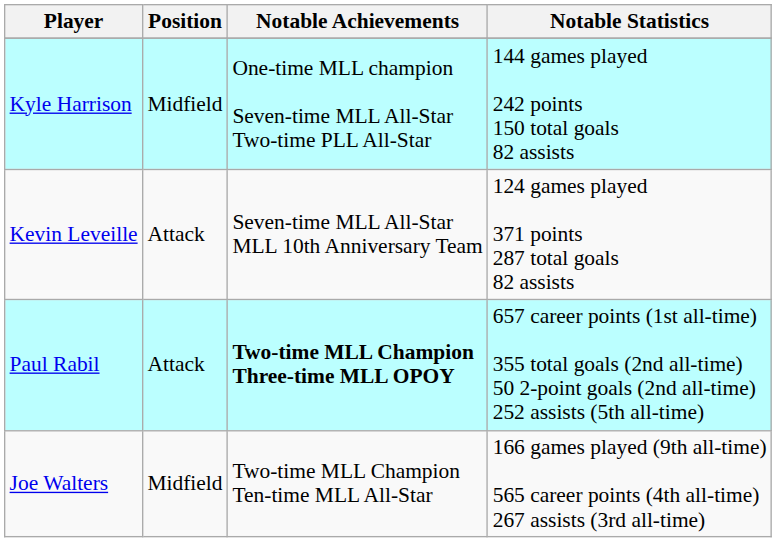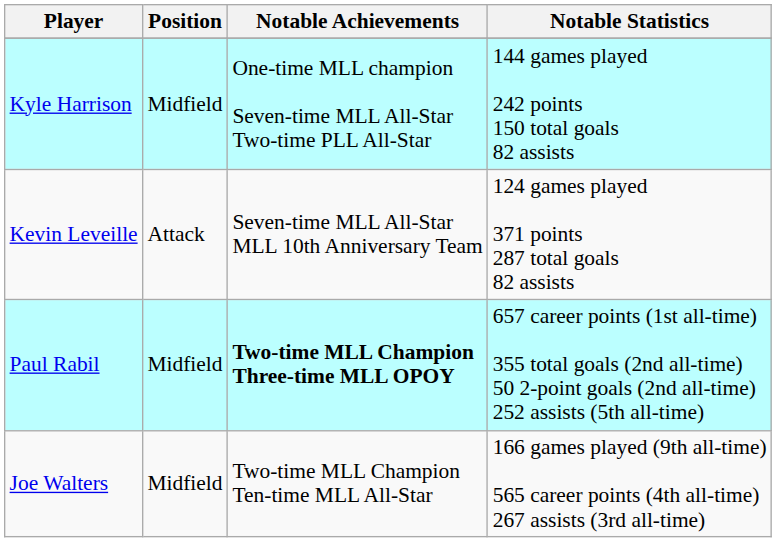(176, 364) Attack -> (185, 364) Midfield
